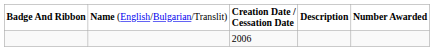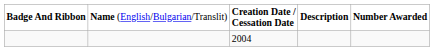(242, 38) 2006 -> (242, 38) 2004
